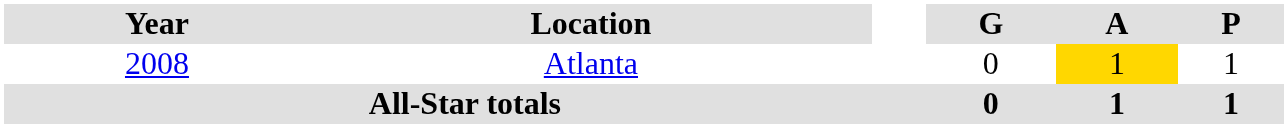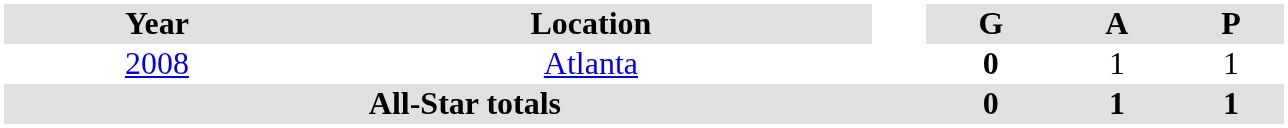(991, 63) normal -> (991, 63) bold
(1117, 63) gold background -> (1117, 63) no background
